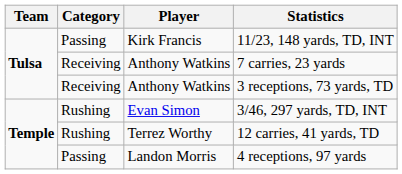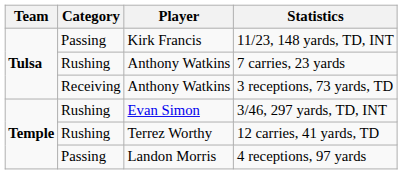(91, 63) Receiving -> (86, 63) Rushing
